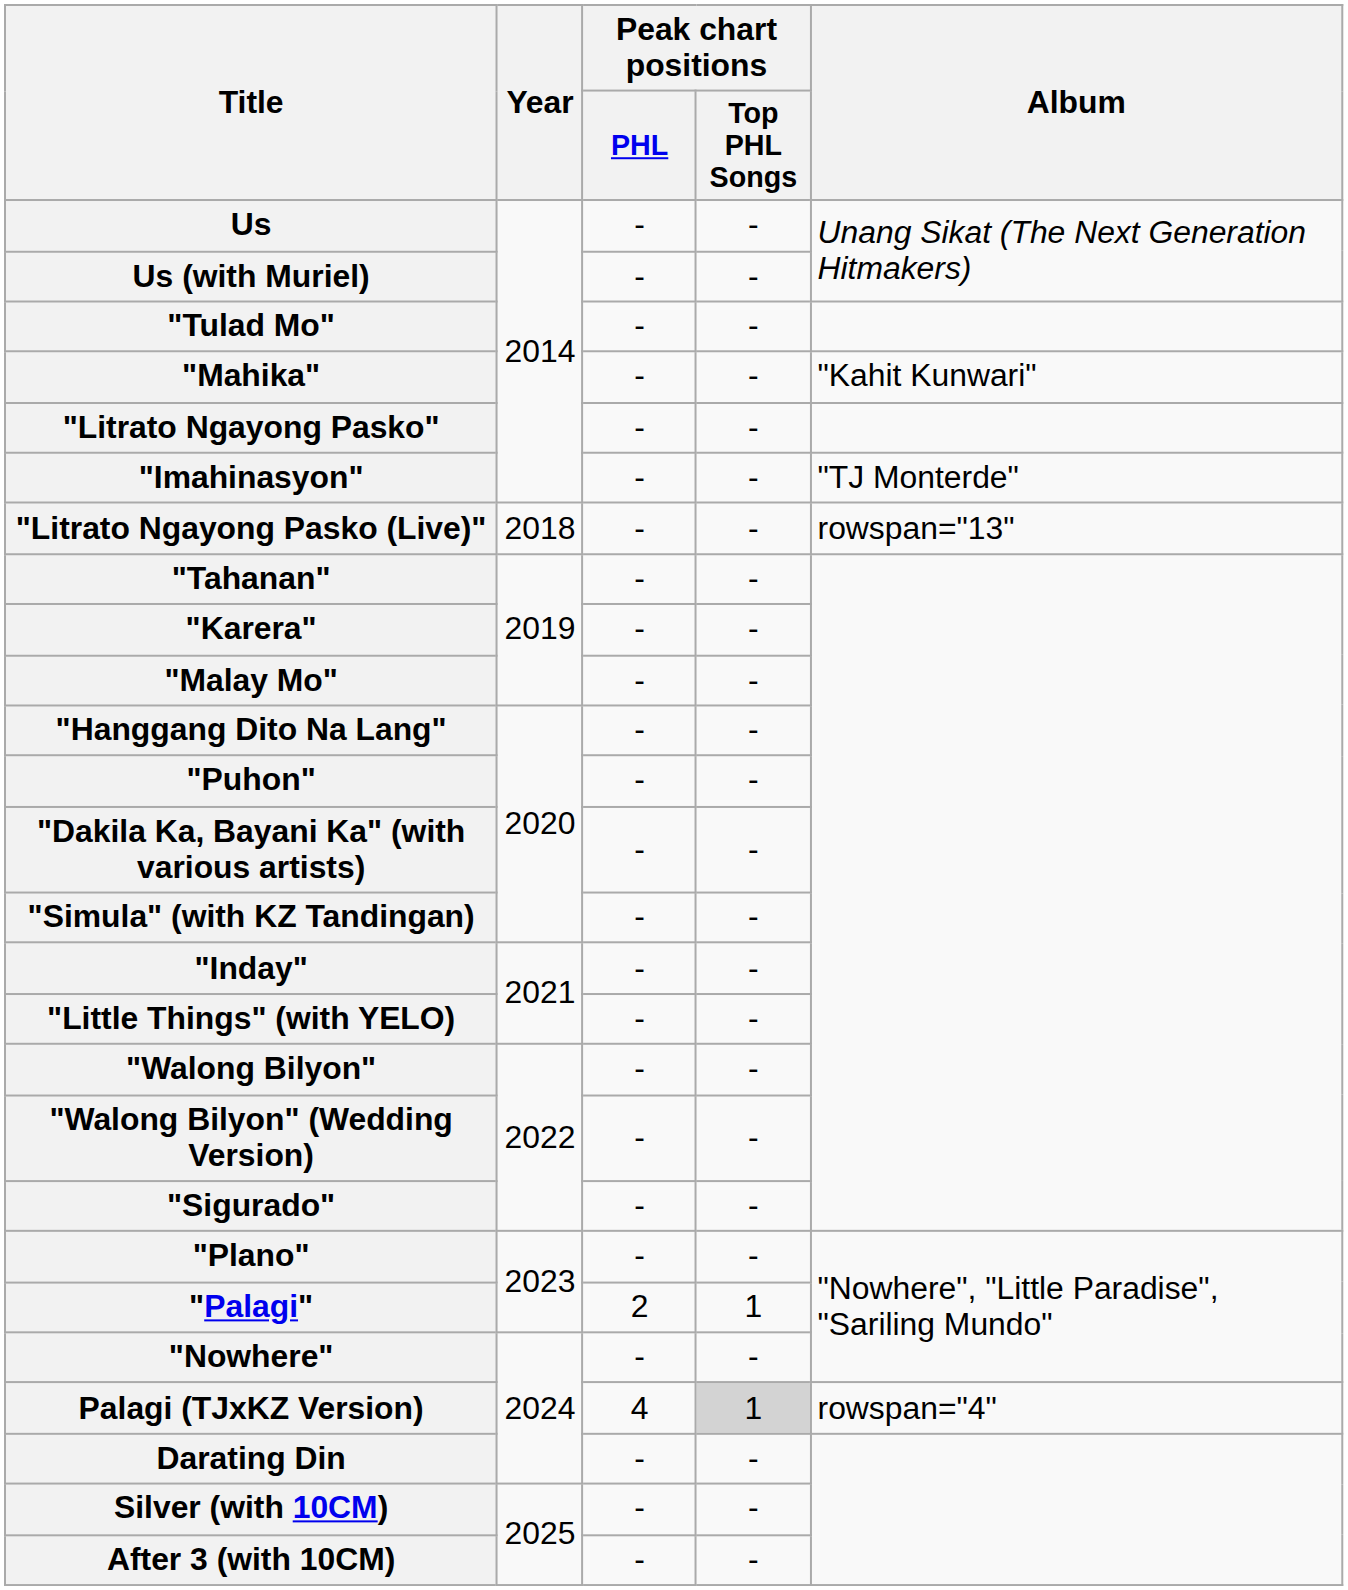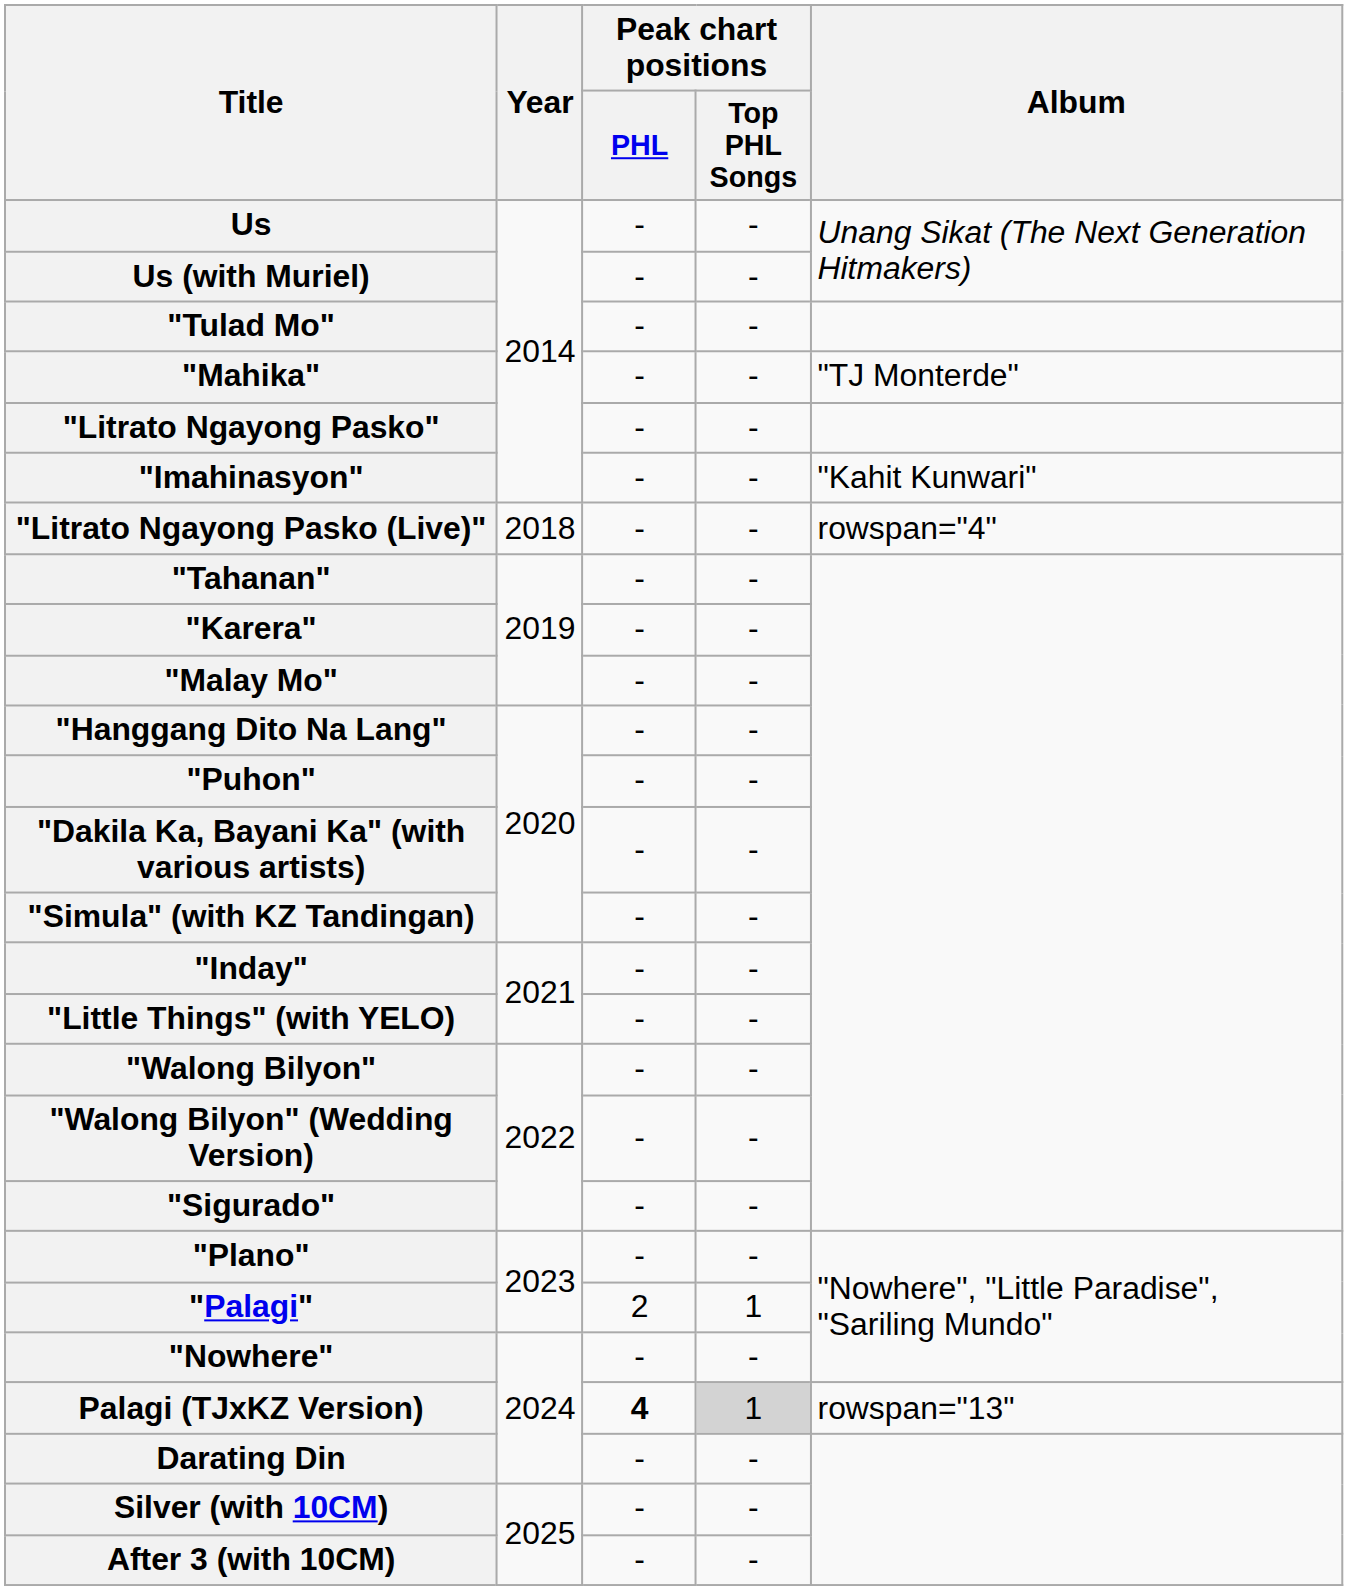(927, 376) "Kahit Kunwari" -> (918, 376) "TJ Monterde"
(918, 477) "TJ Monterde" -> (927, 477) "Kahit Kunwari"
(916, 527) rowspan="13" -> (907, 527) rowspan="4"
(640, 1407) normal -> (640, 1407) bold
(907, 1407) rowspan="4" -> (916, 1407) rowspan="13"
